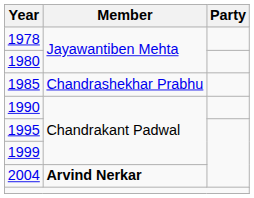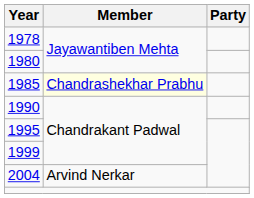(125, 84) no background -> (125, 84) lightyellow background
(94, 175) bold -> (90, 175) normal
